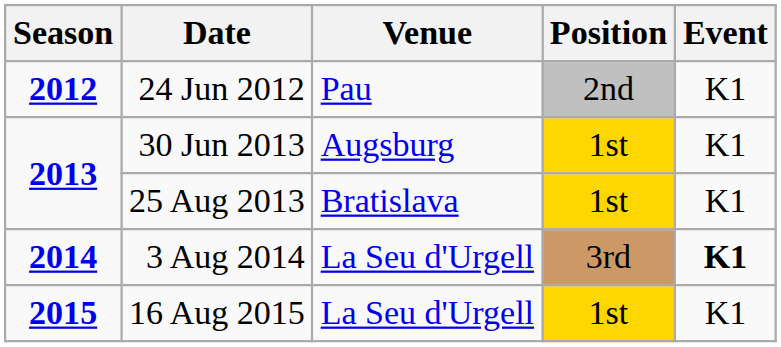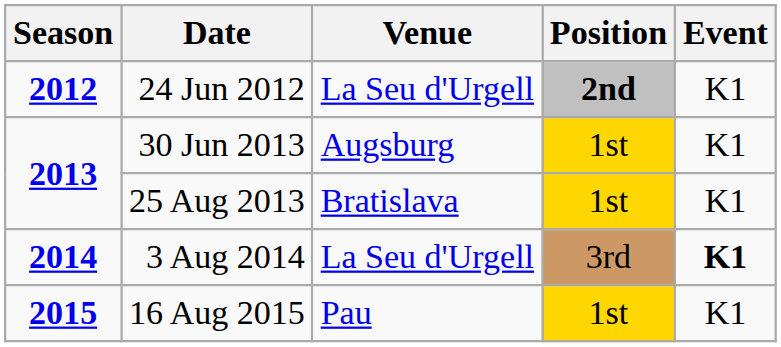(346, 88) Pau -> (427, 88) La Seu d'Urgell
(608, 88) normal -> (608, 88) bold
(427, 313) La Seu d'Urgell -> (346, 313) Pau
